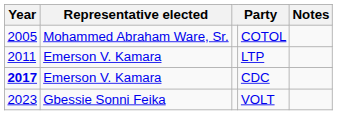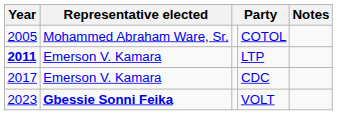(22, 57) normal -> (22, 57) bold
(22, 78) bold -> (22, 78) normal
(104, 99) normal -> (108, 99) bold
